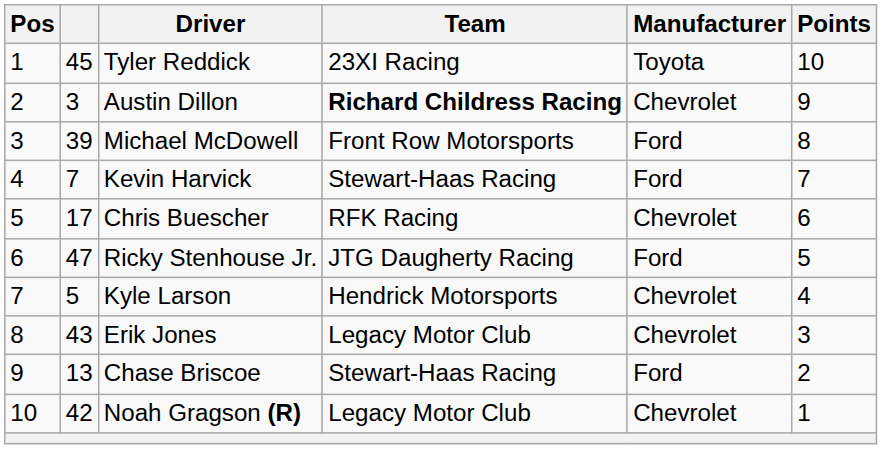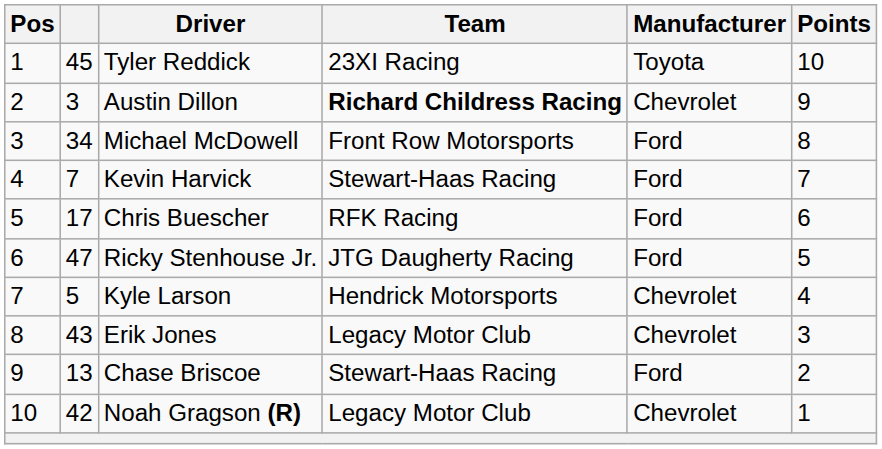(79, 140) 39 -> (79, 140) 34
(685, 218) Chevrolet -> (658, 218) Ford
